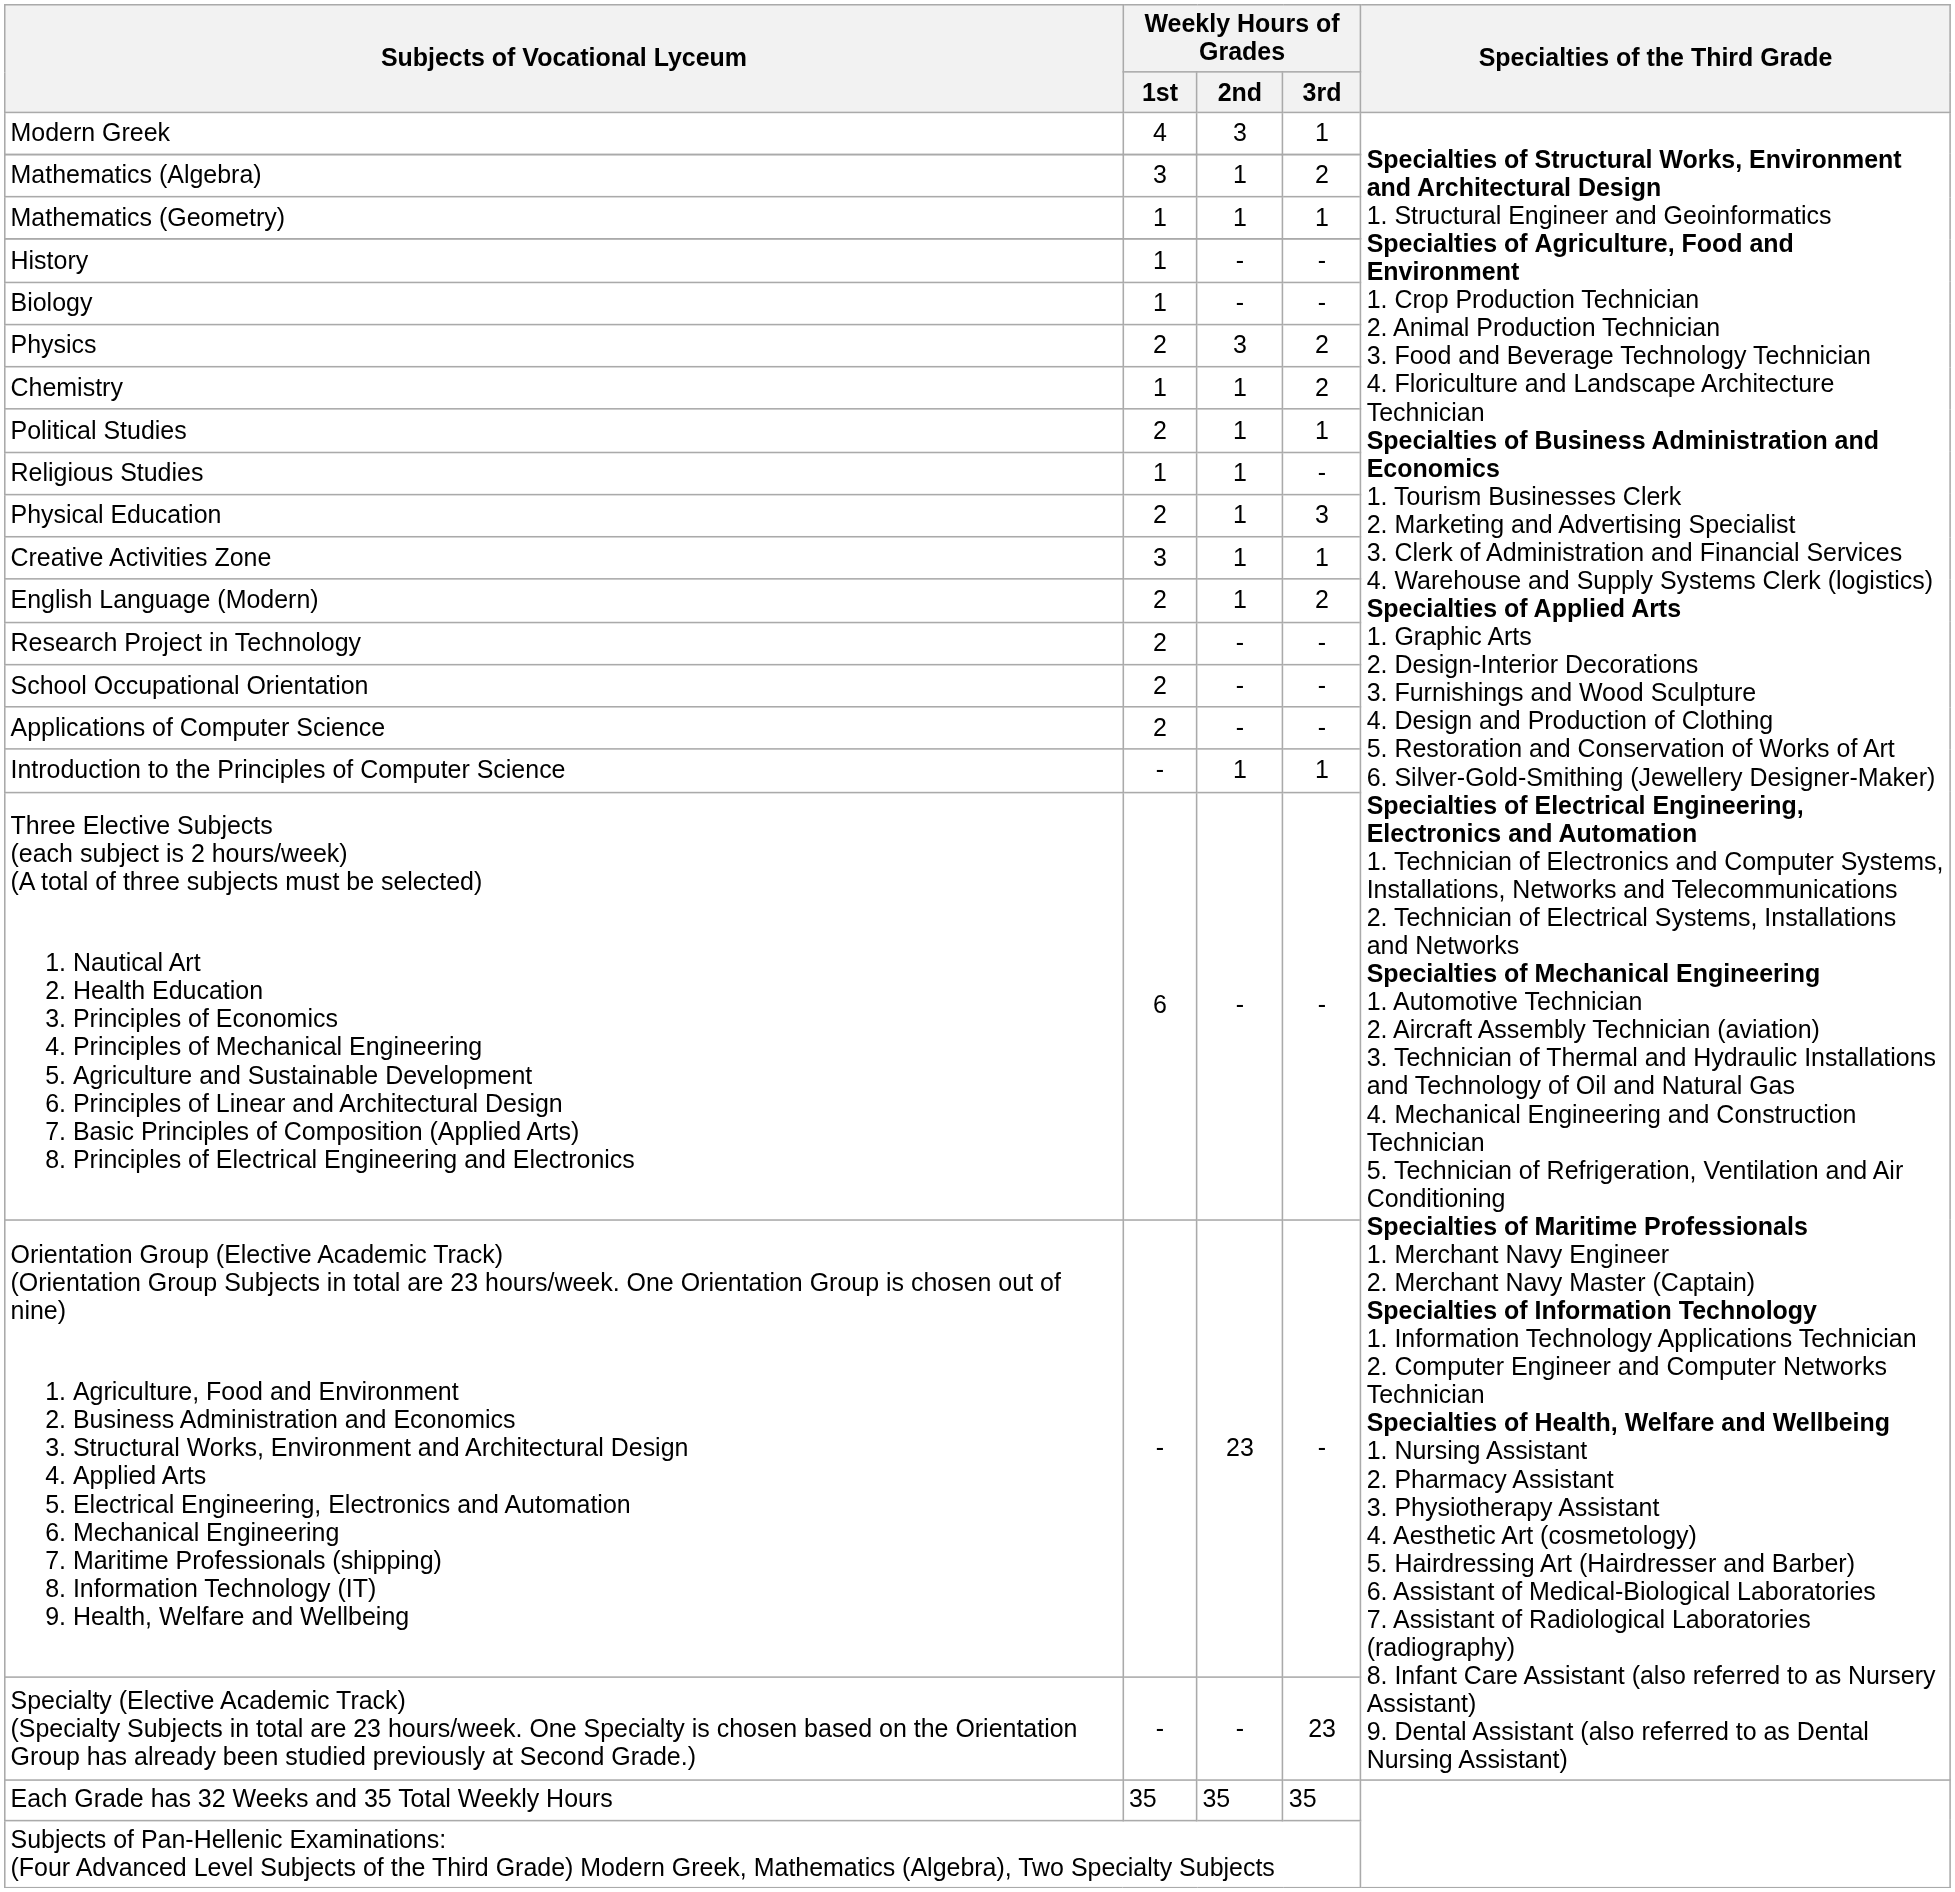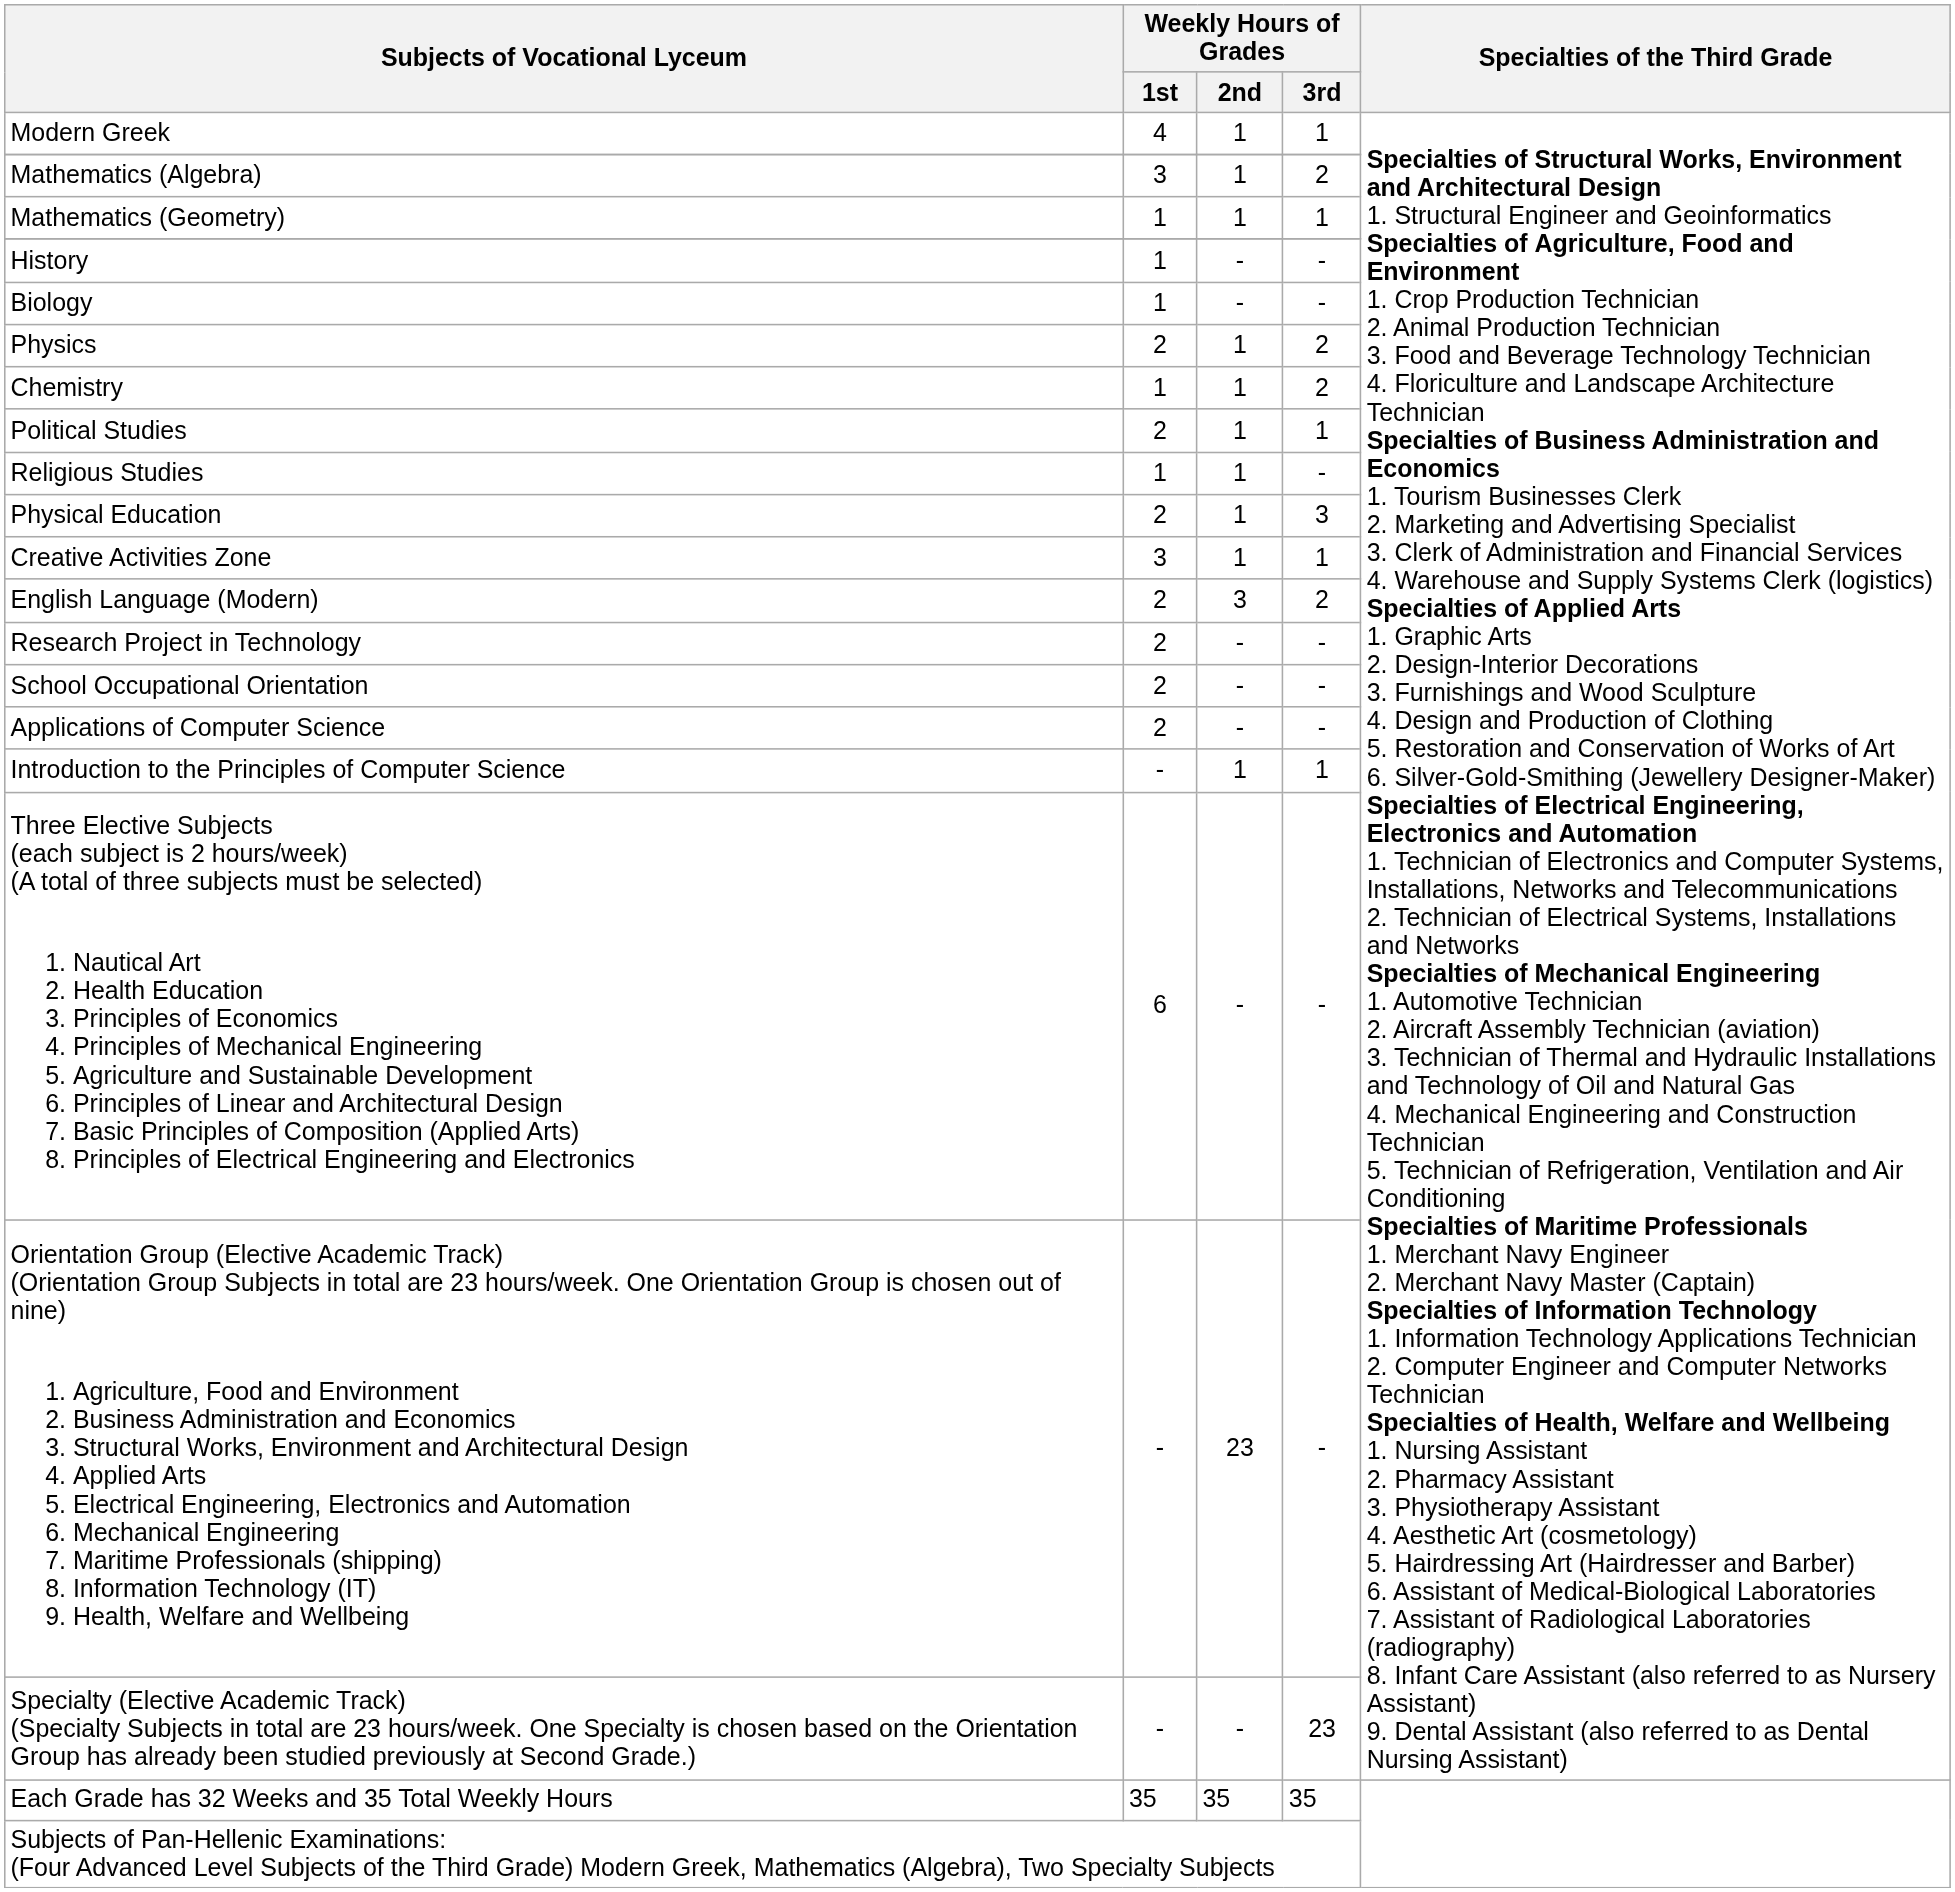(1240, 132) 3 -> (1240, 132) 1
(1240, 345) 3 -> (1240, 345) 1
(1240, 600) 1 -> (1240, 600) 3
